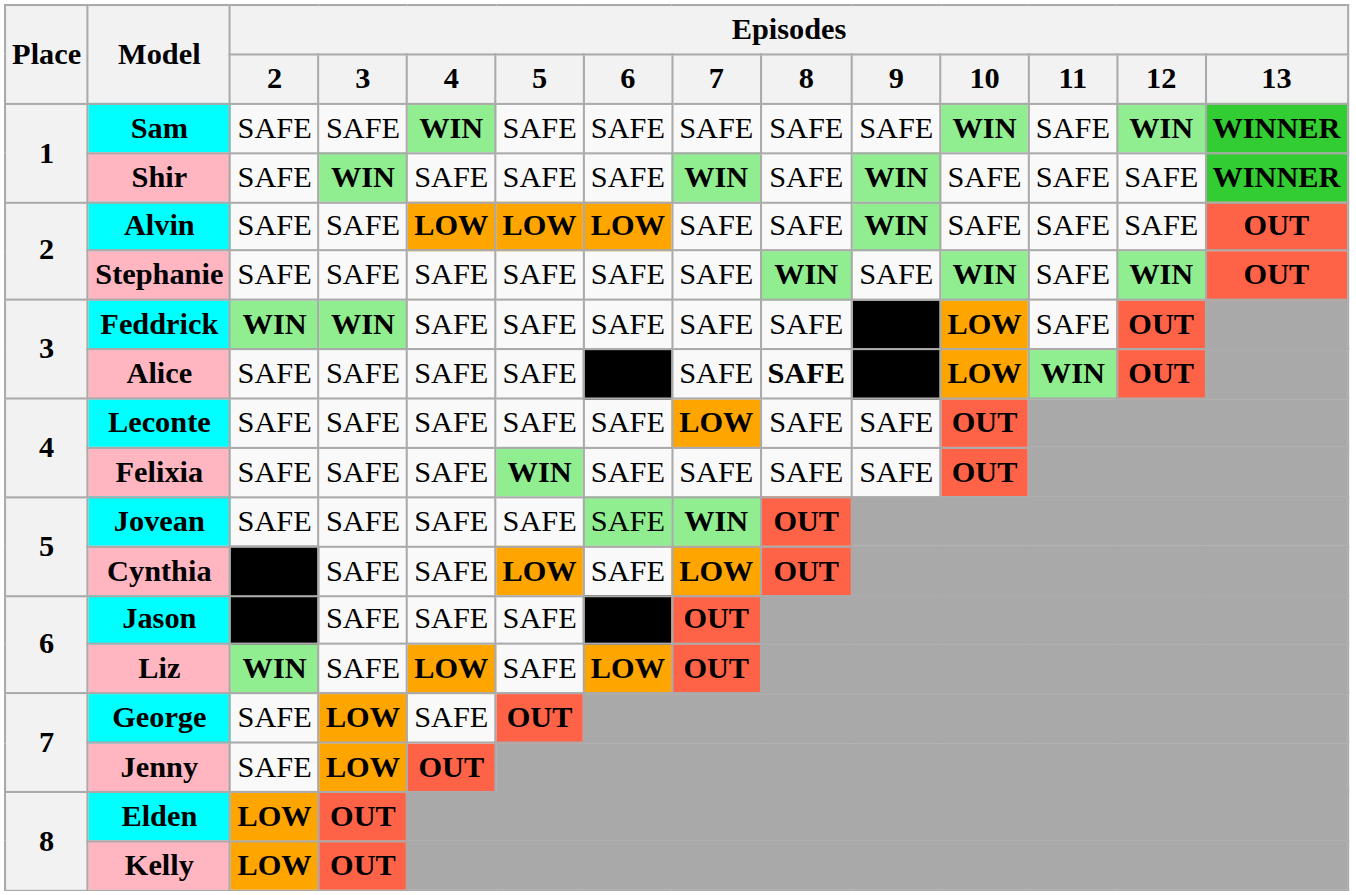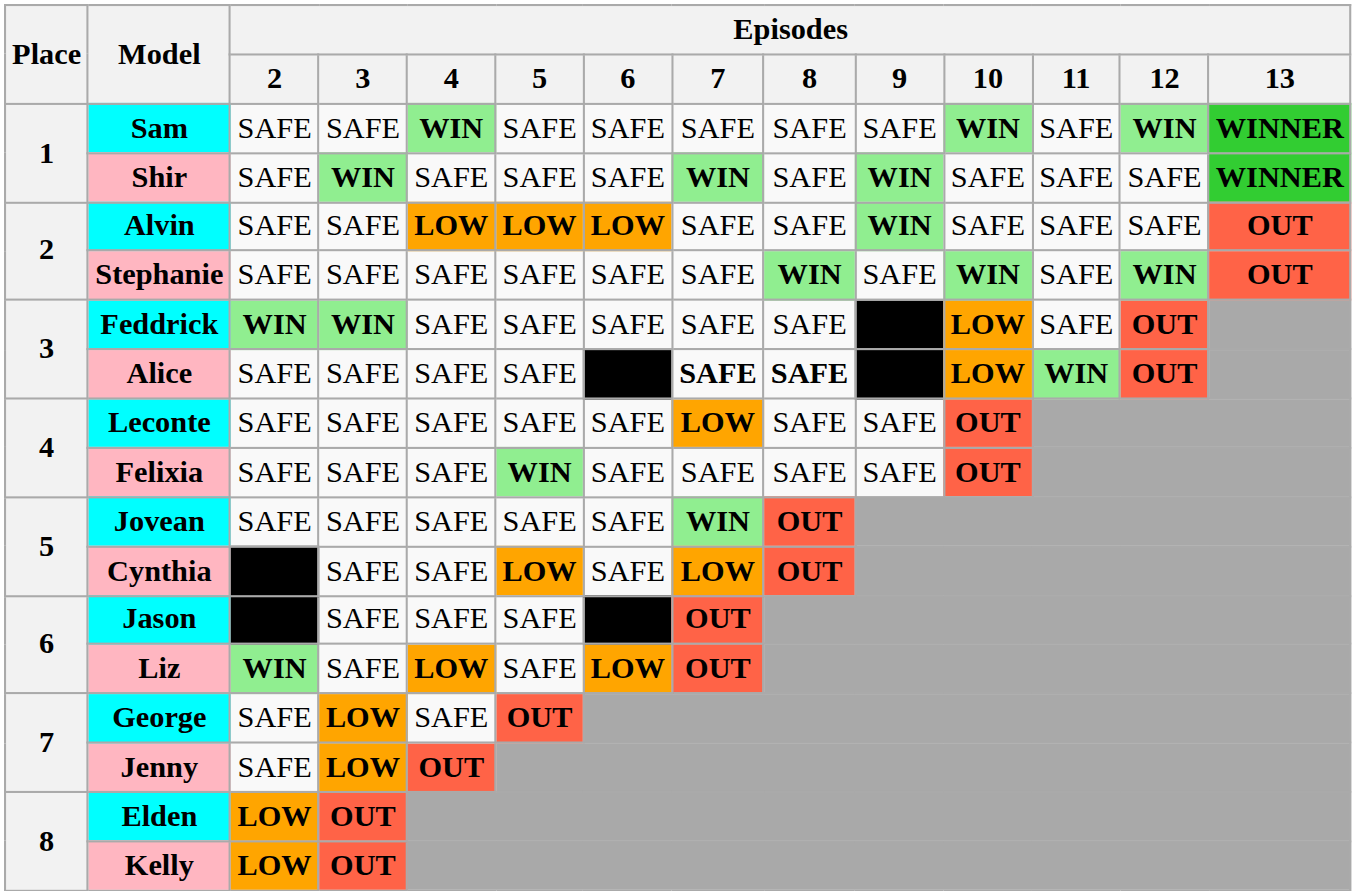(716, 373) normal -> (718, 373) bold
(628, 520) lightgreen background -> (628, 520) no background
